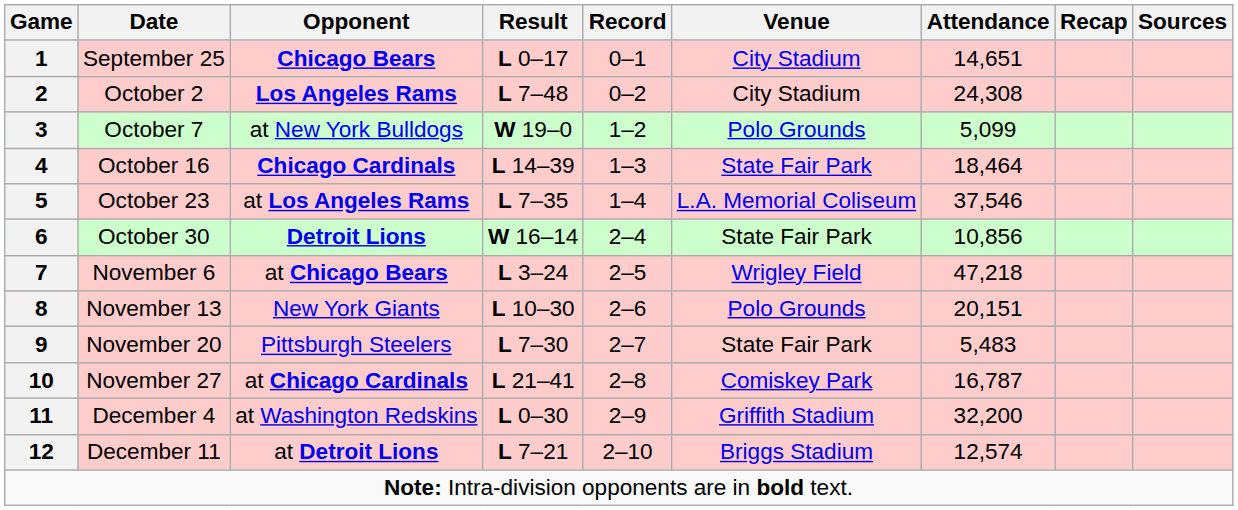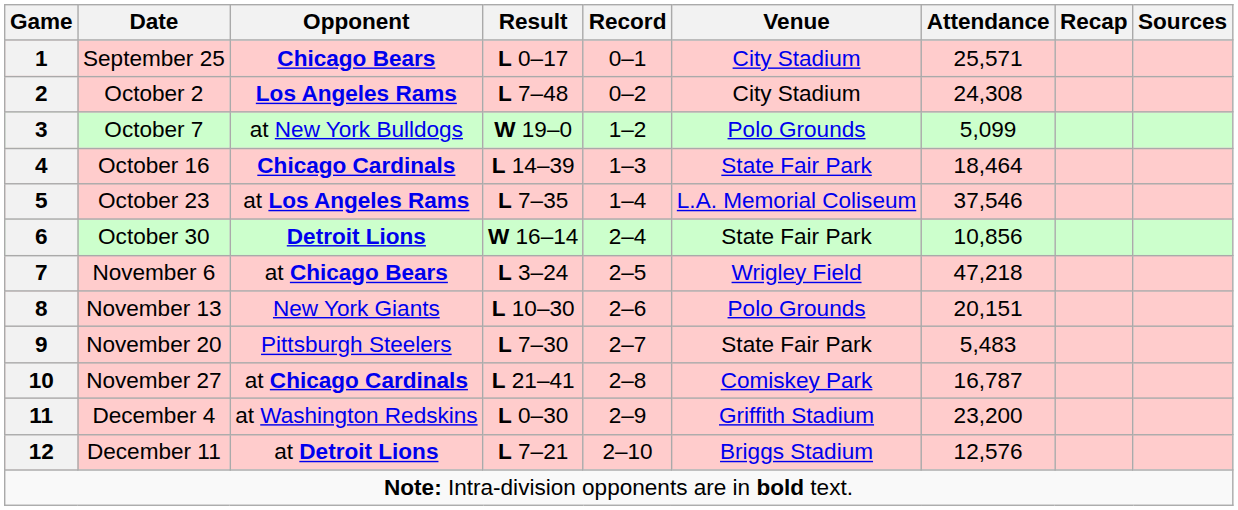(988, 58) 14,651 -> (988, 58) 25,571
(988, 415) 32,200 -> (988, 415) 23,200
(988, 451) 12,574 -> (988, 451) 12,576
